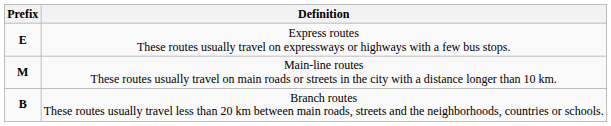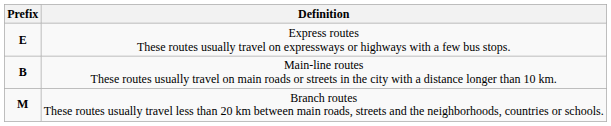(23, 72) M -> (23, 72) B
(23, 104) B -> (23, 104) M
